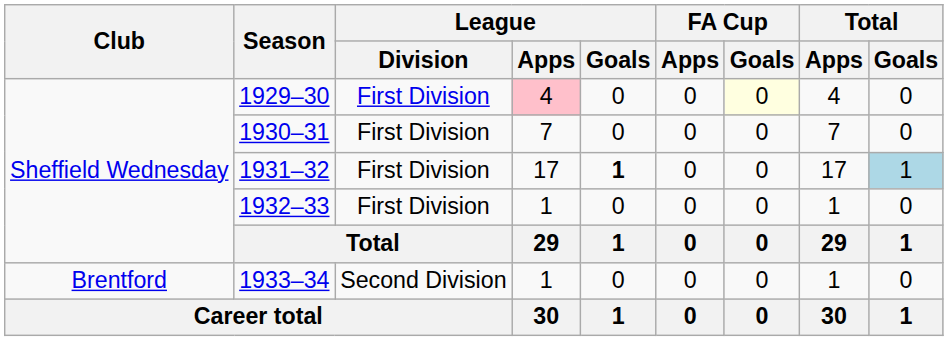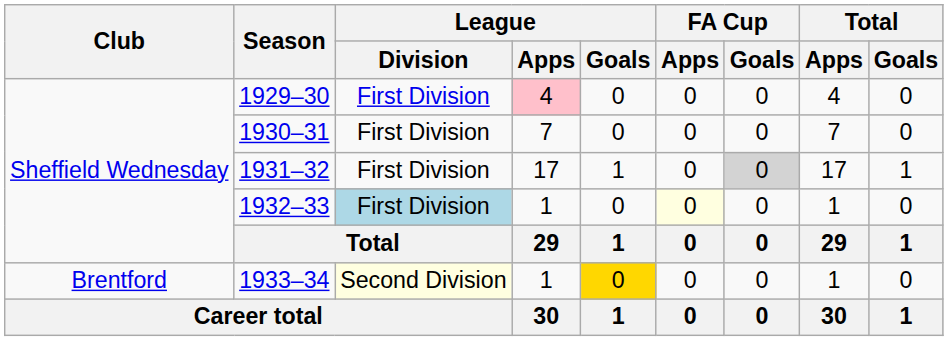(762, 96) lightyellow background -> (762, 96) no background
(618, 170) bold -> (618, 170) normal
(762, 170) no background -> (762, 170) lightgrey background
(906, 170) lightblue background -> (906, 170) no background
(423, 206) no background -> (423, 206) lightblue background
(690, 206) no background -> (690, 206) lightyellow background
(423, 280) no background -> (423, 280) lightyellow background
(618, 280) no background -> (618, 280) gold background
